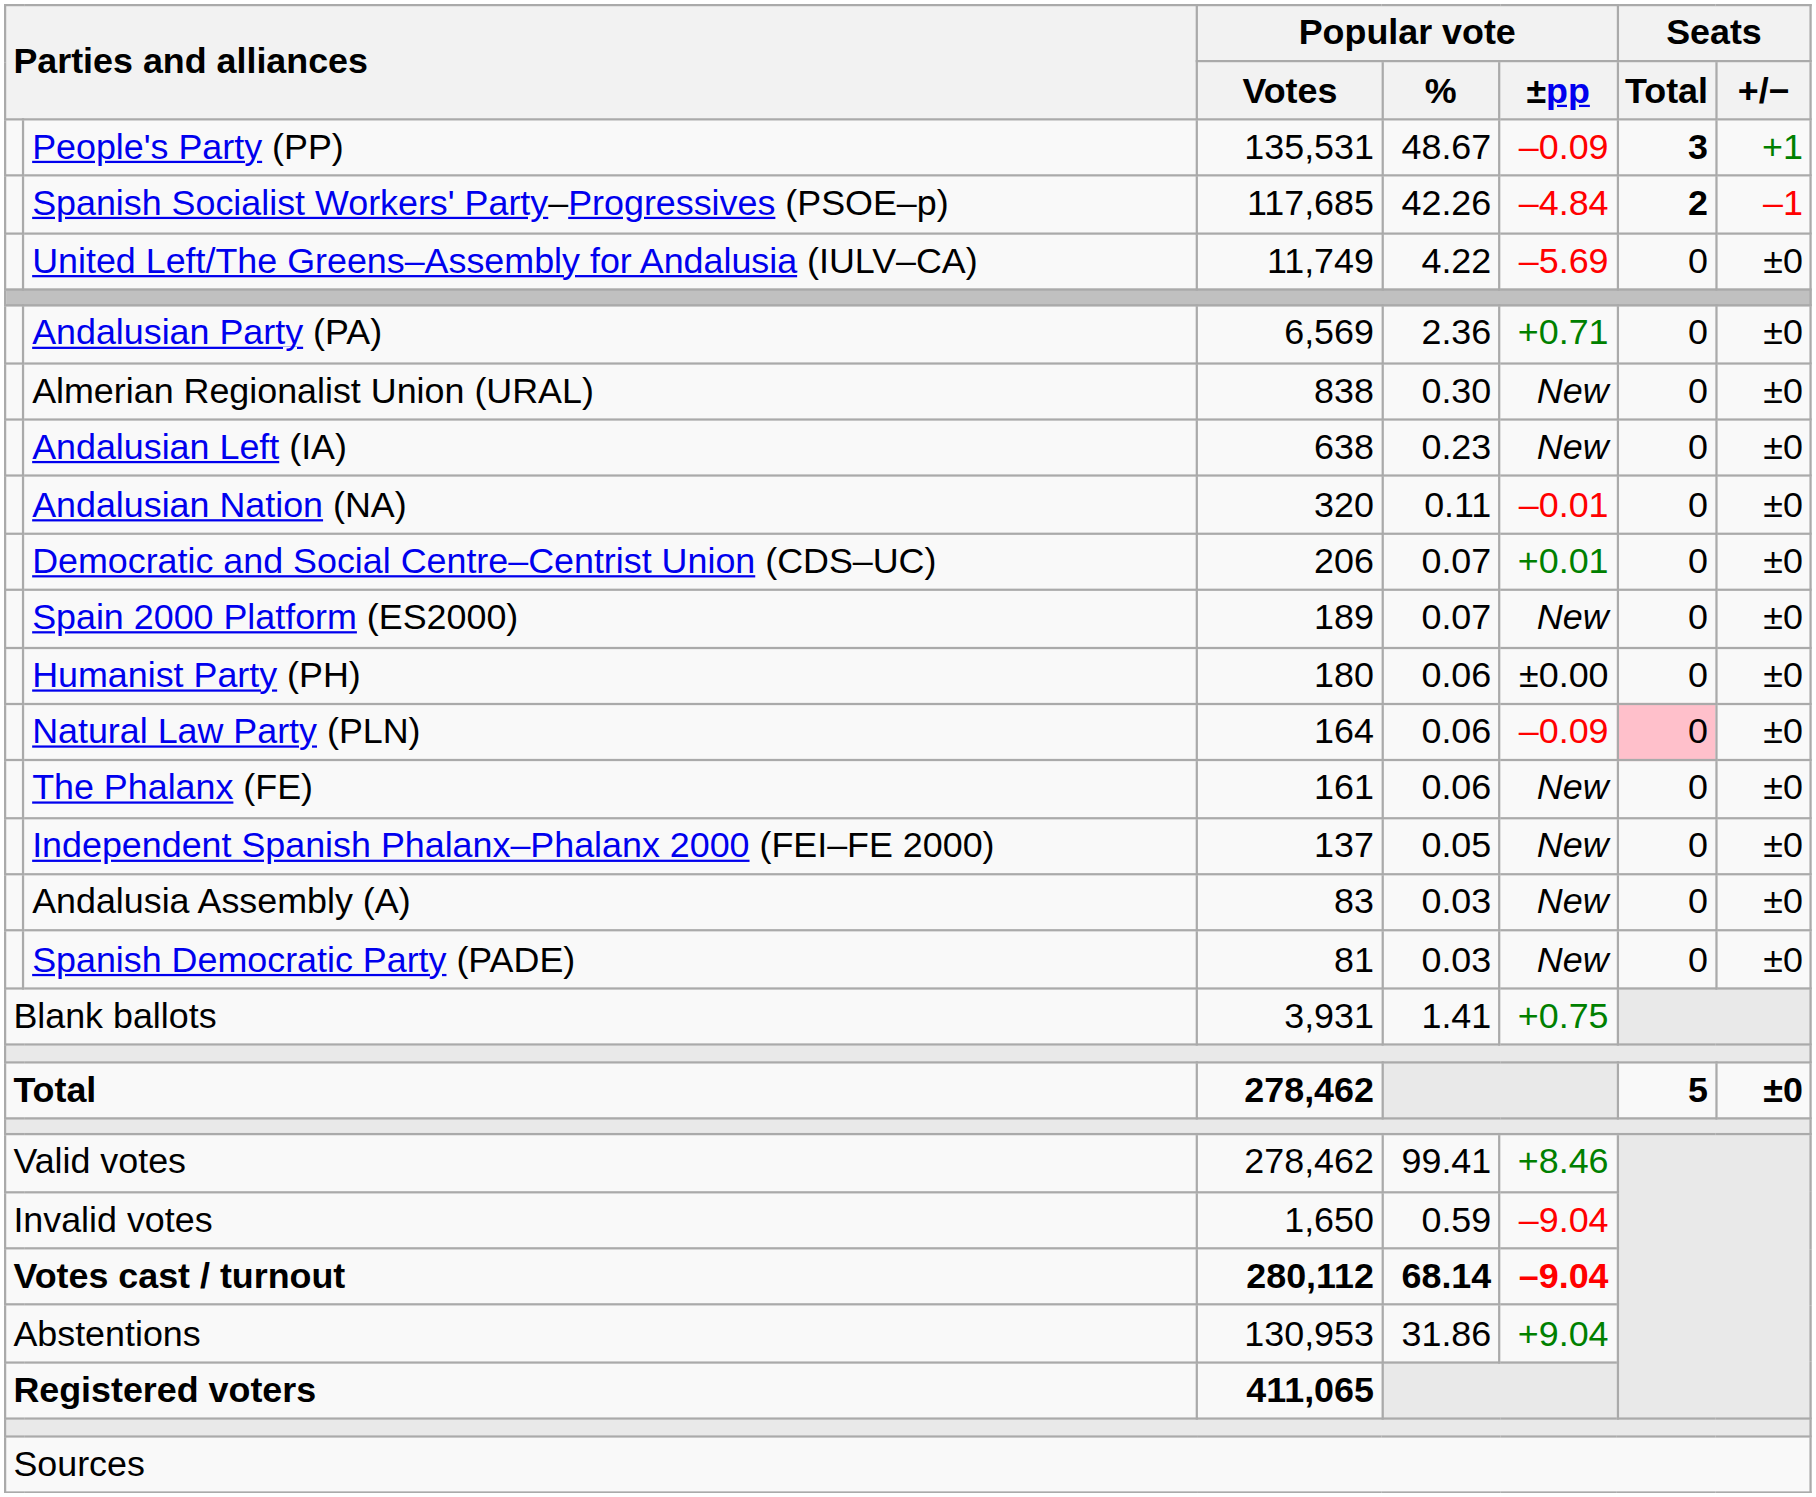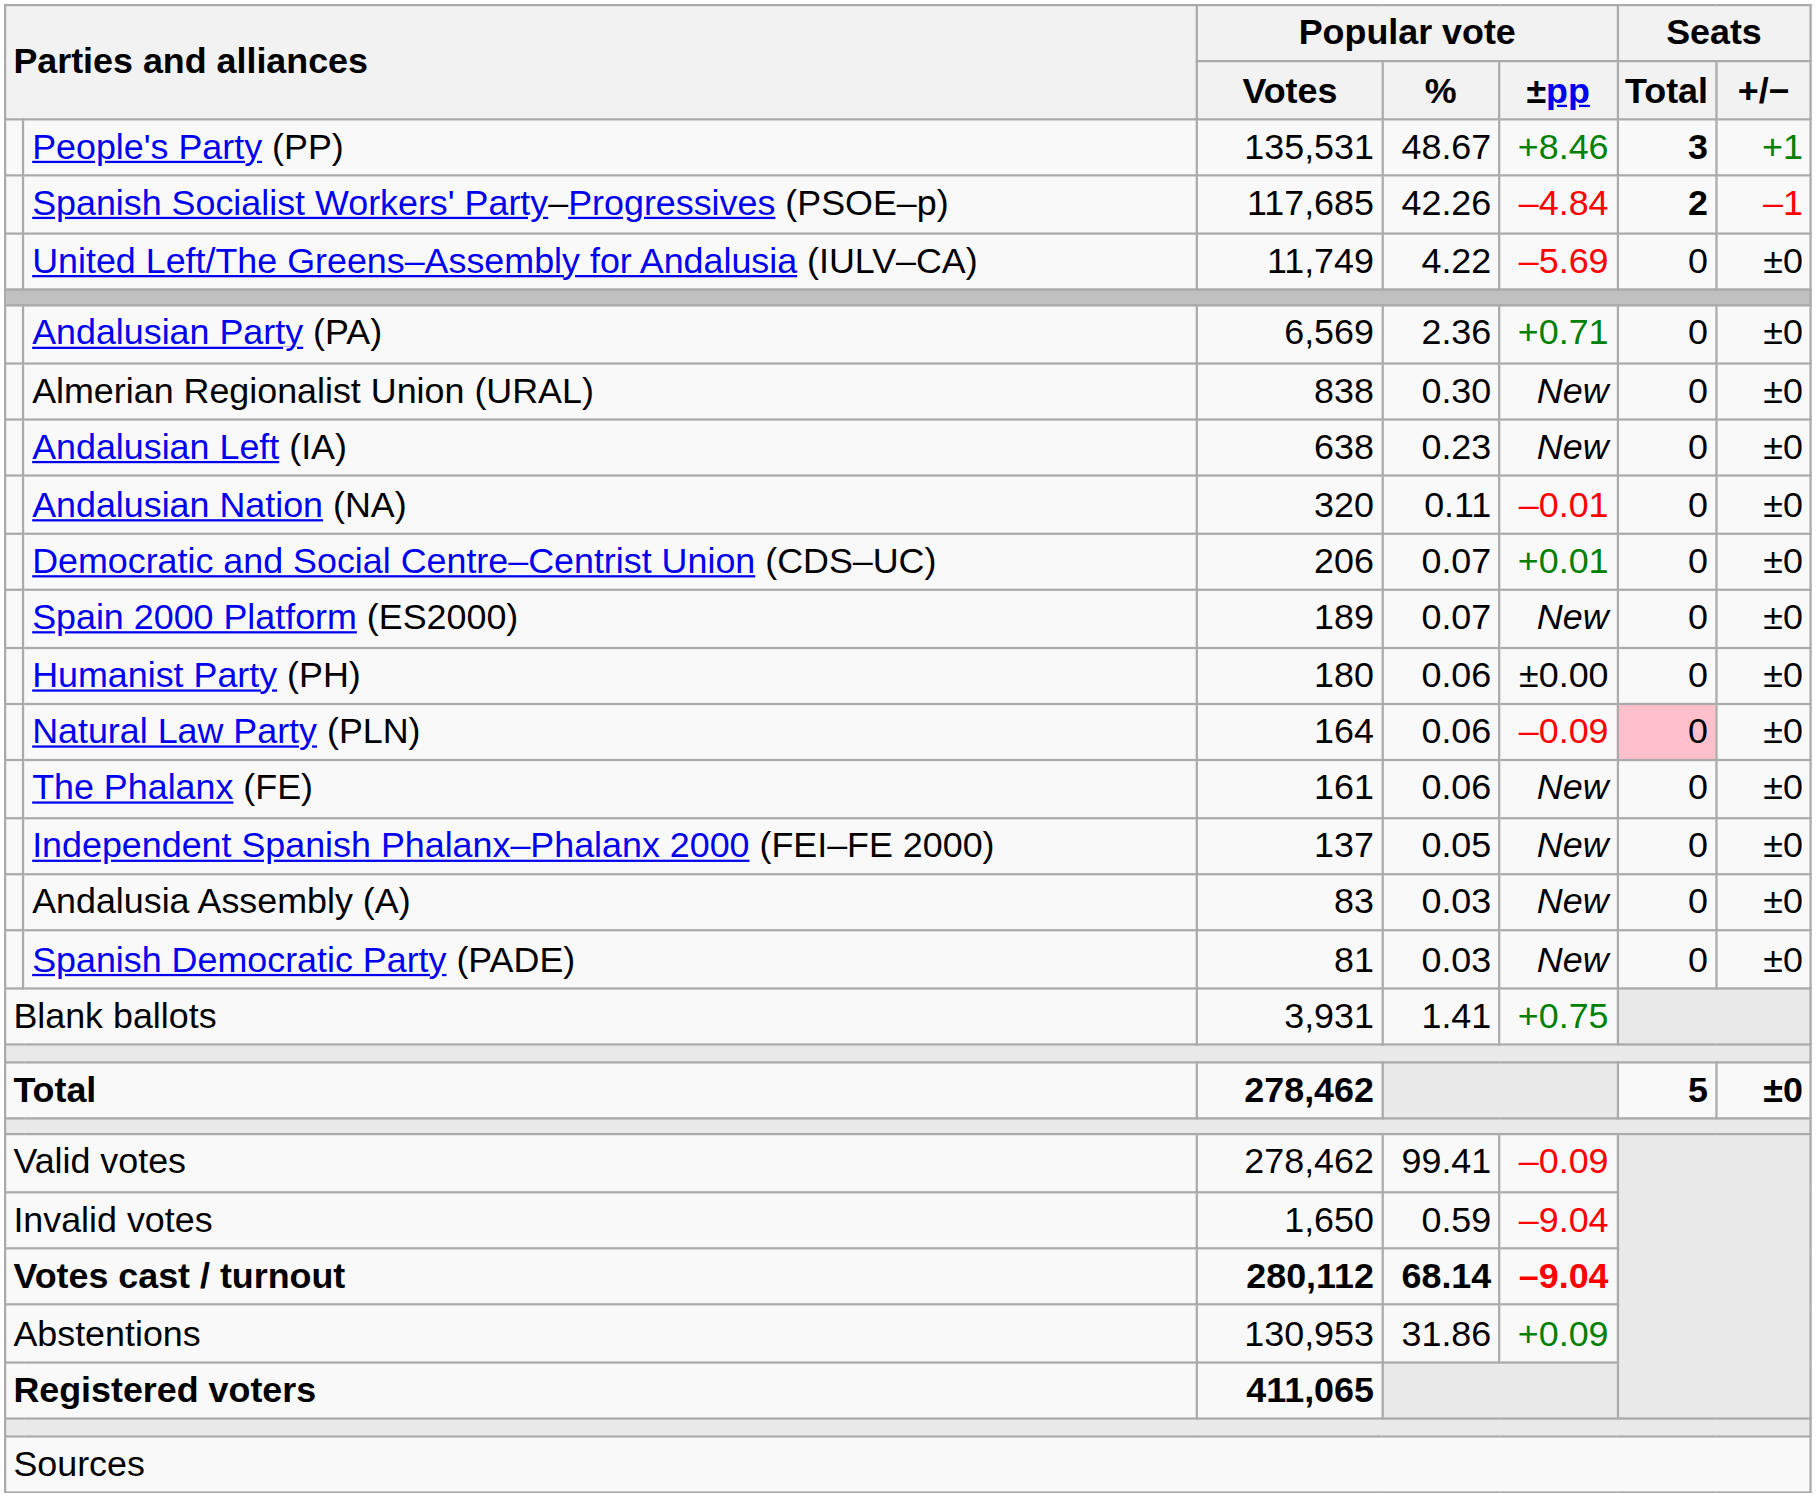(1564, 146) –0.09 -> (1563, 146) +8.46
(1563, 1162) +8.46 -> (1564, 1162) –0.09
(1563, 1332) +9.04 -> (1563, 1332) +0.09
